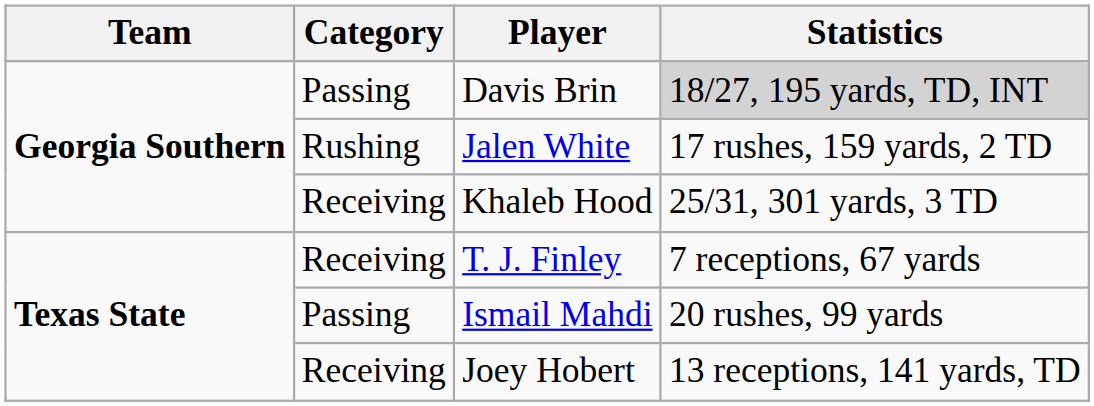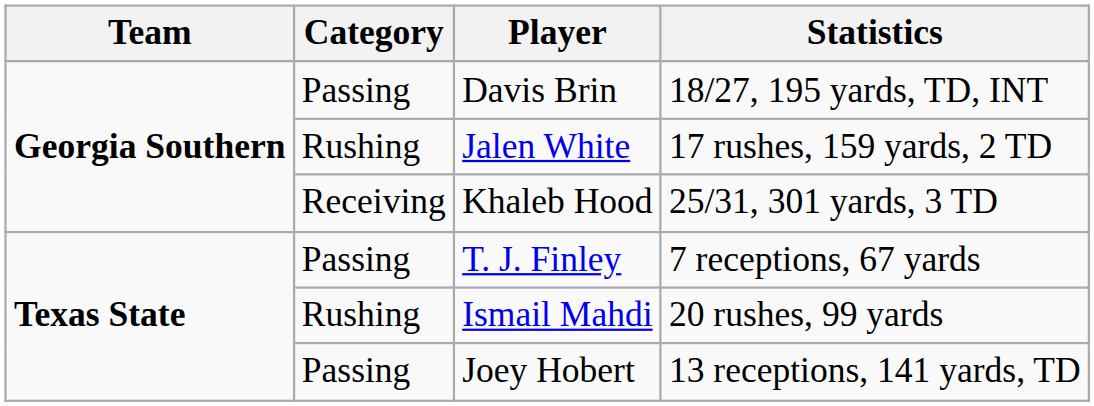(859, 89) lightgrey background -> (859, 89) no background
(374, 258) Receiving -> (356, 258) Passing
(356, 314) Passing -> (361, 314) Rushing
(374, 371) Receiving -> (356, 371) Passing
